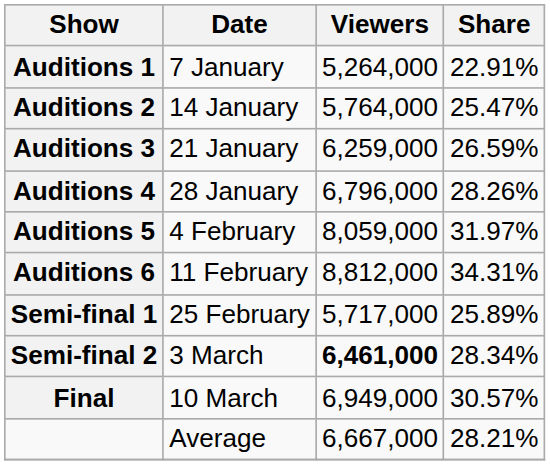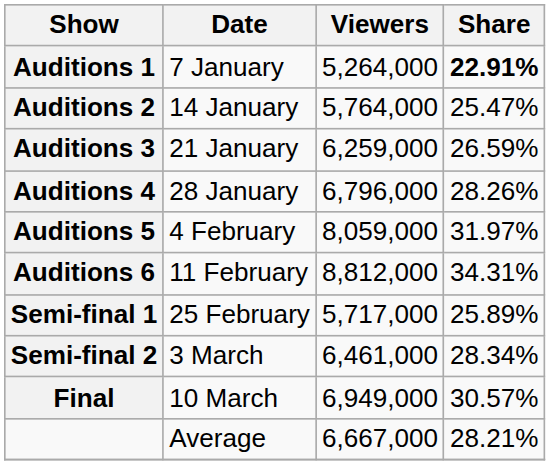(494, 66) normal -> (494, 66) bold
(380, 356) bold -> (380, 356) normal
